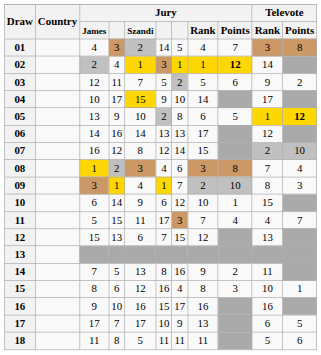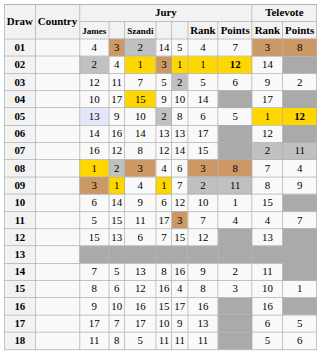(94, 116) no background -> (94, 116) lavender background
(300, 151) 10 -> (300, 151) 11
(235, 185) 10 -> (235, 185) 11
(300, 185) 3 -> (300, 185) 9
